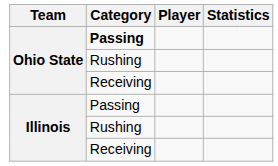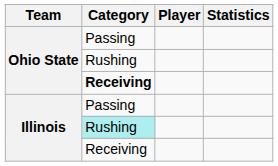(117, 38) bold -> (110, 38) normal
(121, 82) normal -> (118, 82) bold
(116, 127) no background -> (111, 127) paleturquoise background
